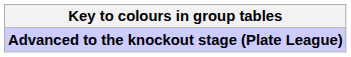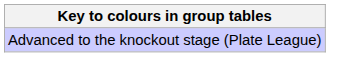(175, 39) bold -> (165, 39) normal
